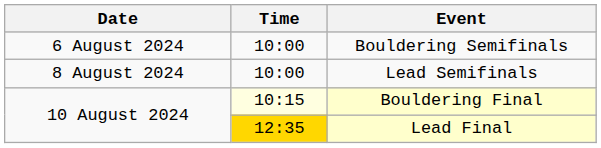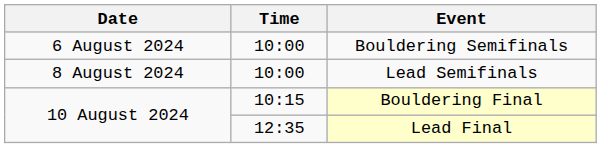(279, 101) lightyellow background -> (279, 101) no background
(279, 129) gold background -> (279, 129) no background
